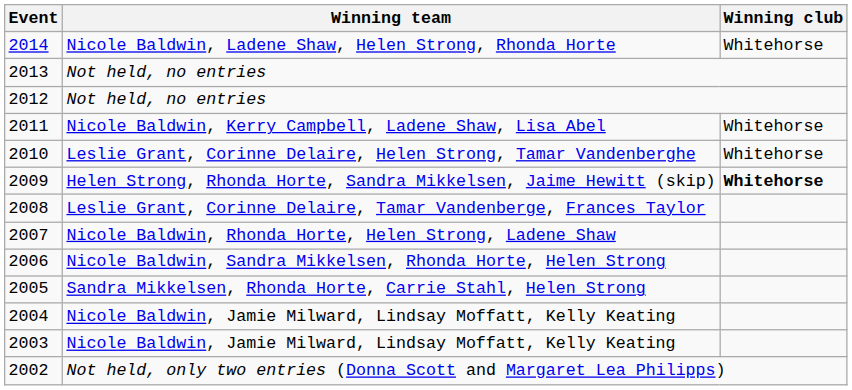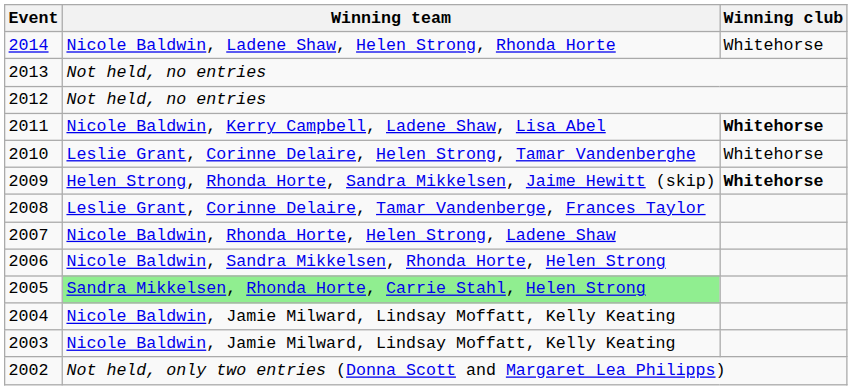(773, 127) normal -> (773, 127) bold
(356, 289) no background -> (356, 289) lightgreen background
